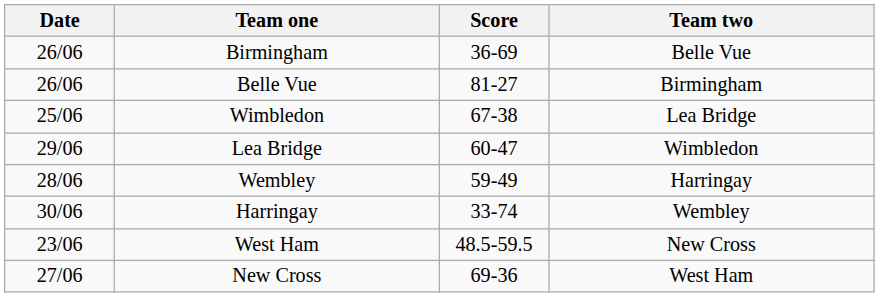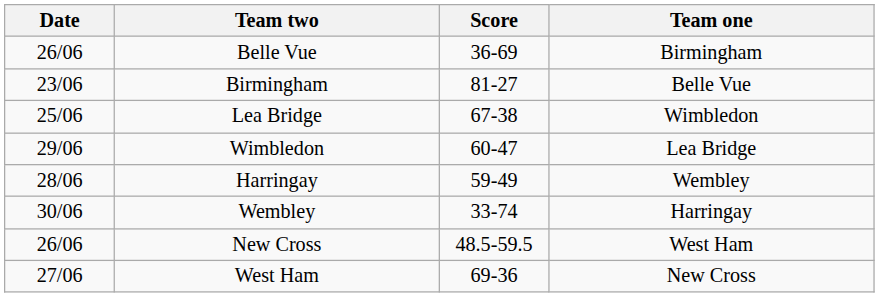columns swapped: (277, 20) <-> (711, 20)
(60, 84) 26/06 -> (60, 84) 23/06
(60, 244) 23/06 -> (60, 244) 26/06
